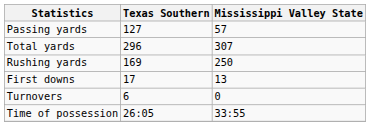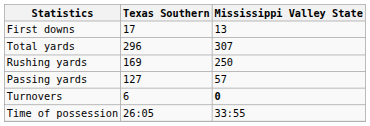rows swapped: (41, 80) <-> (47, 30)
(218, 96) normal -> (218, 96) bold
